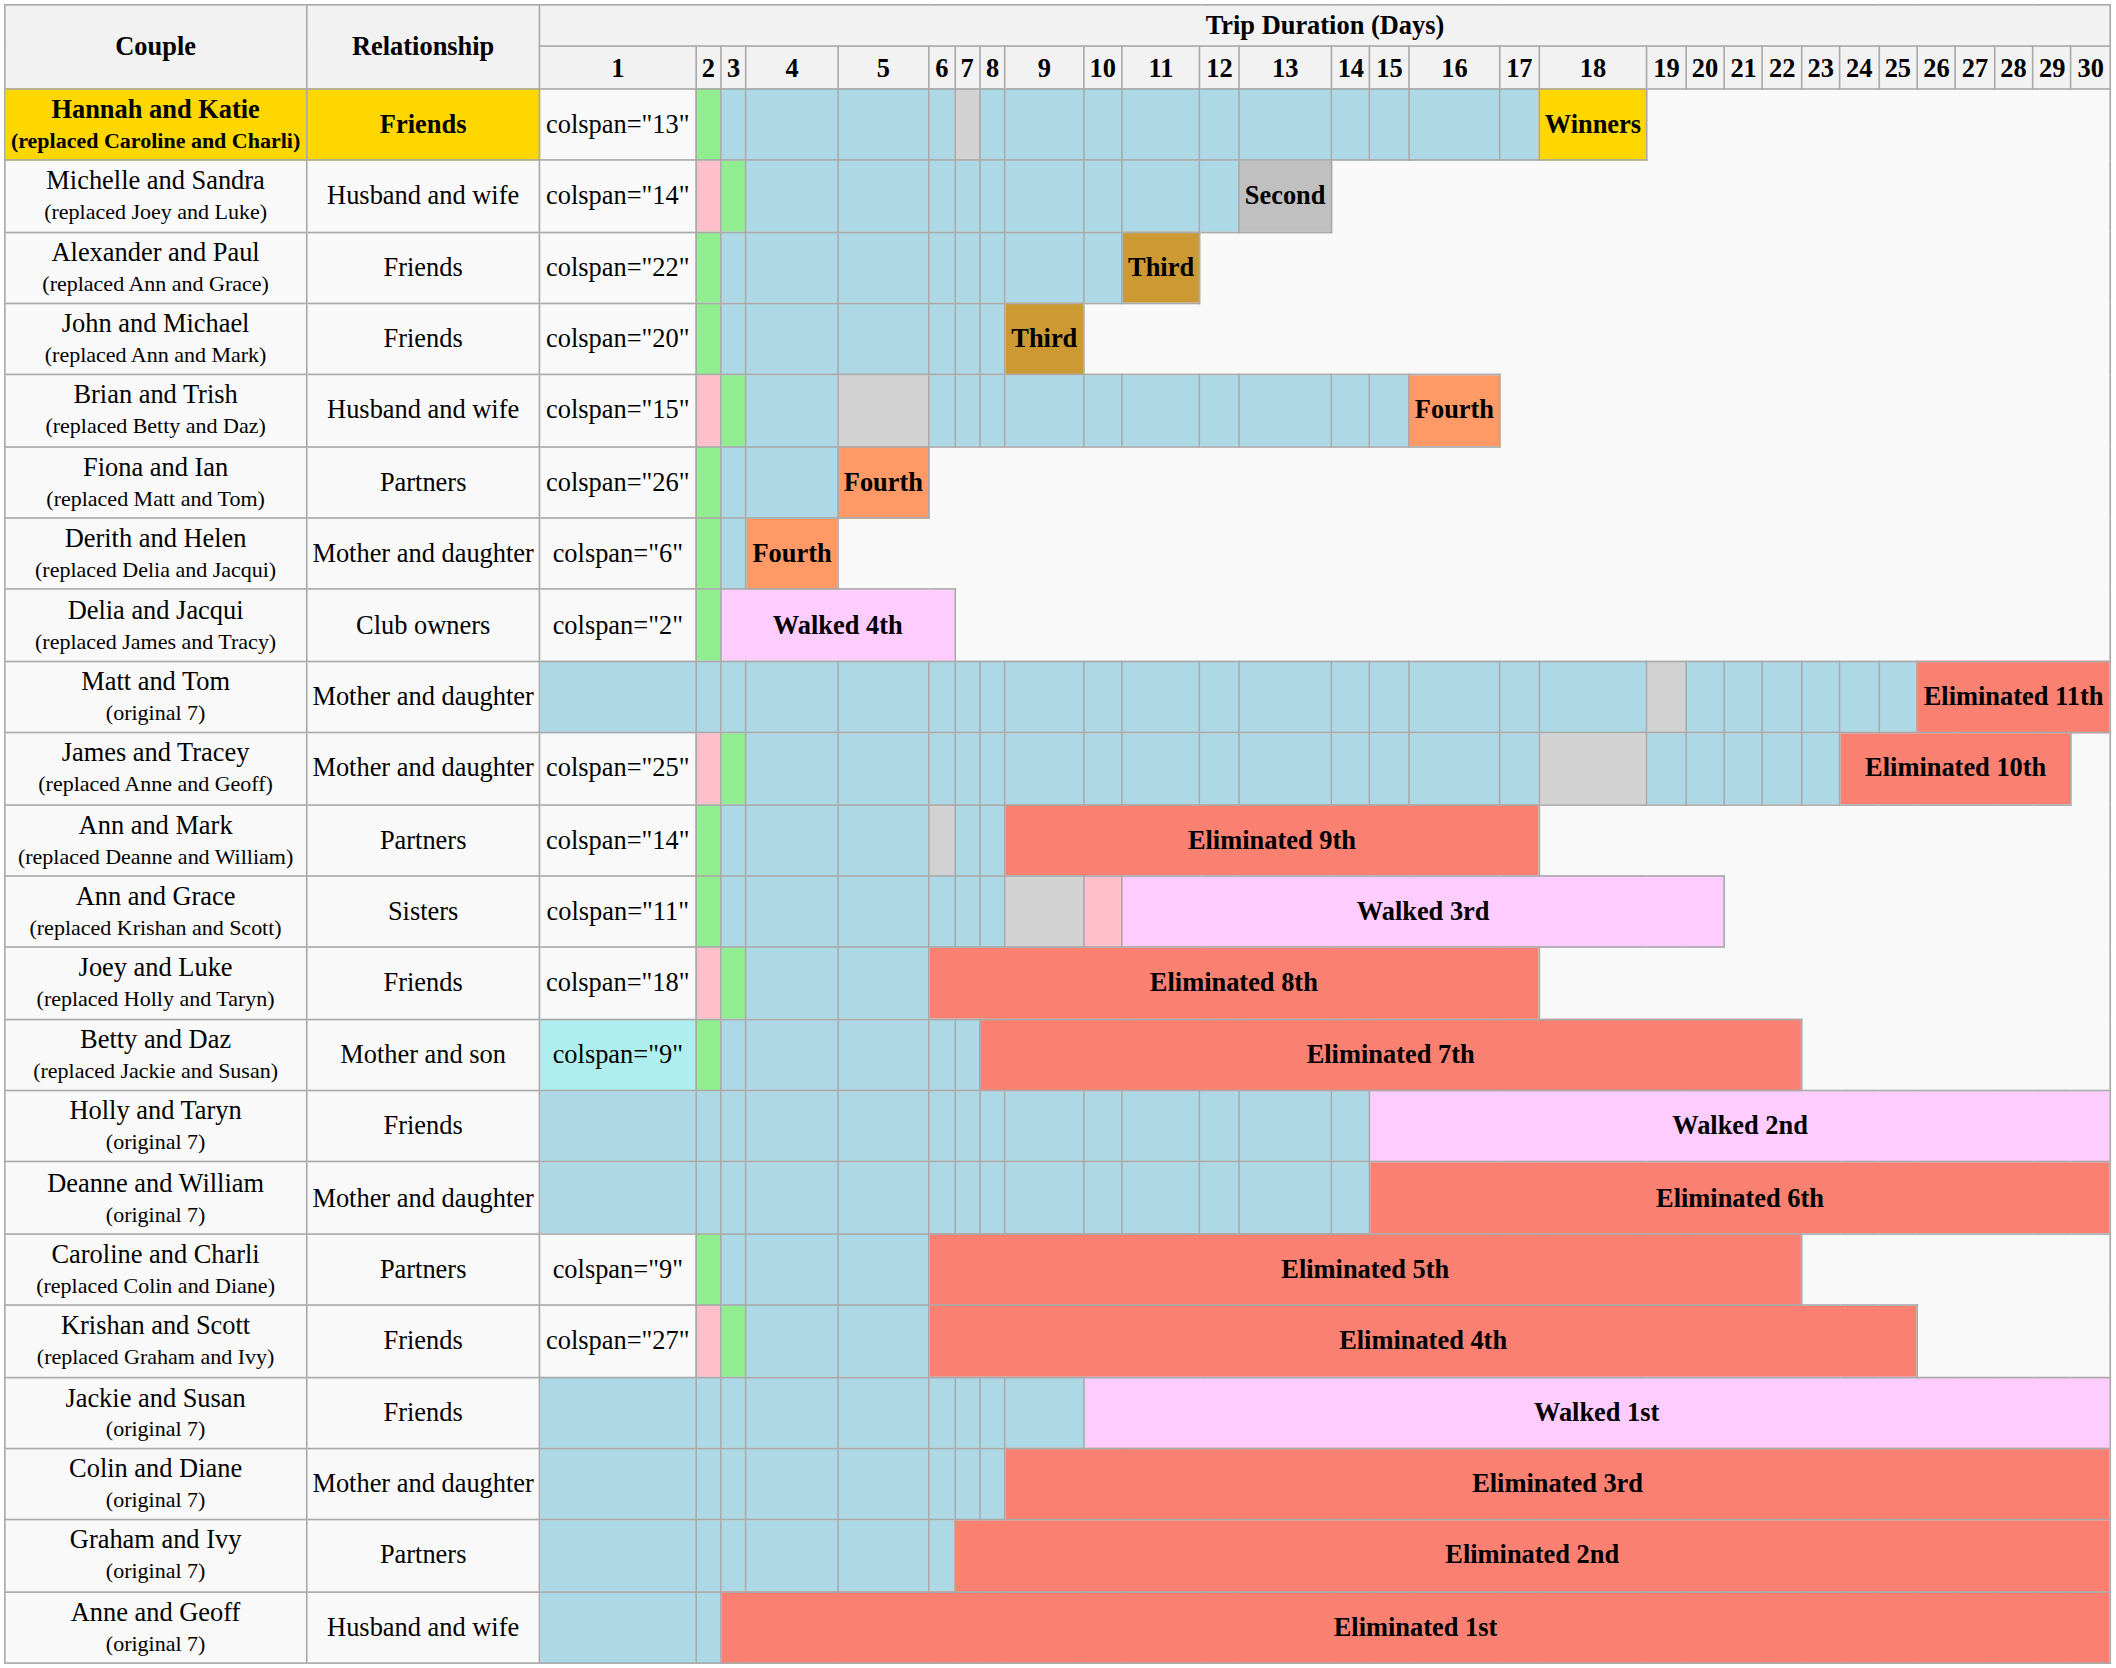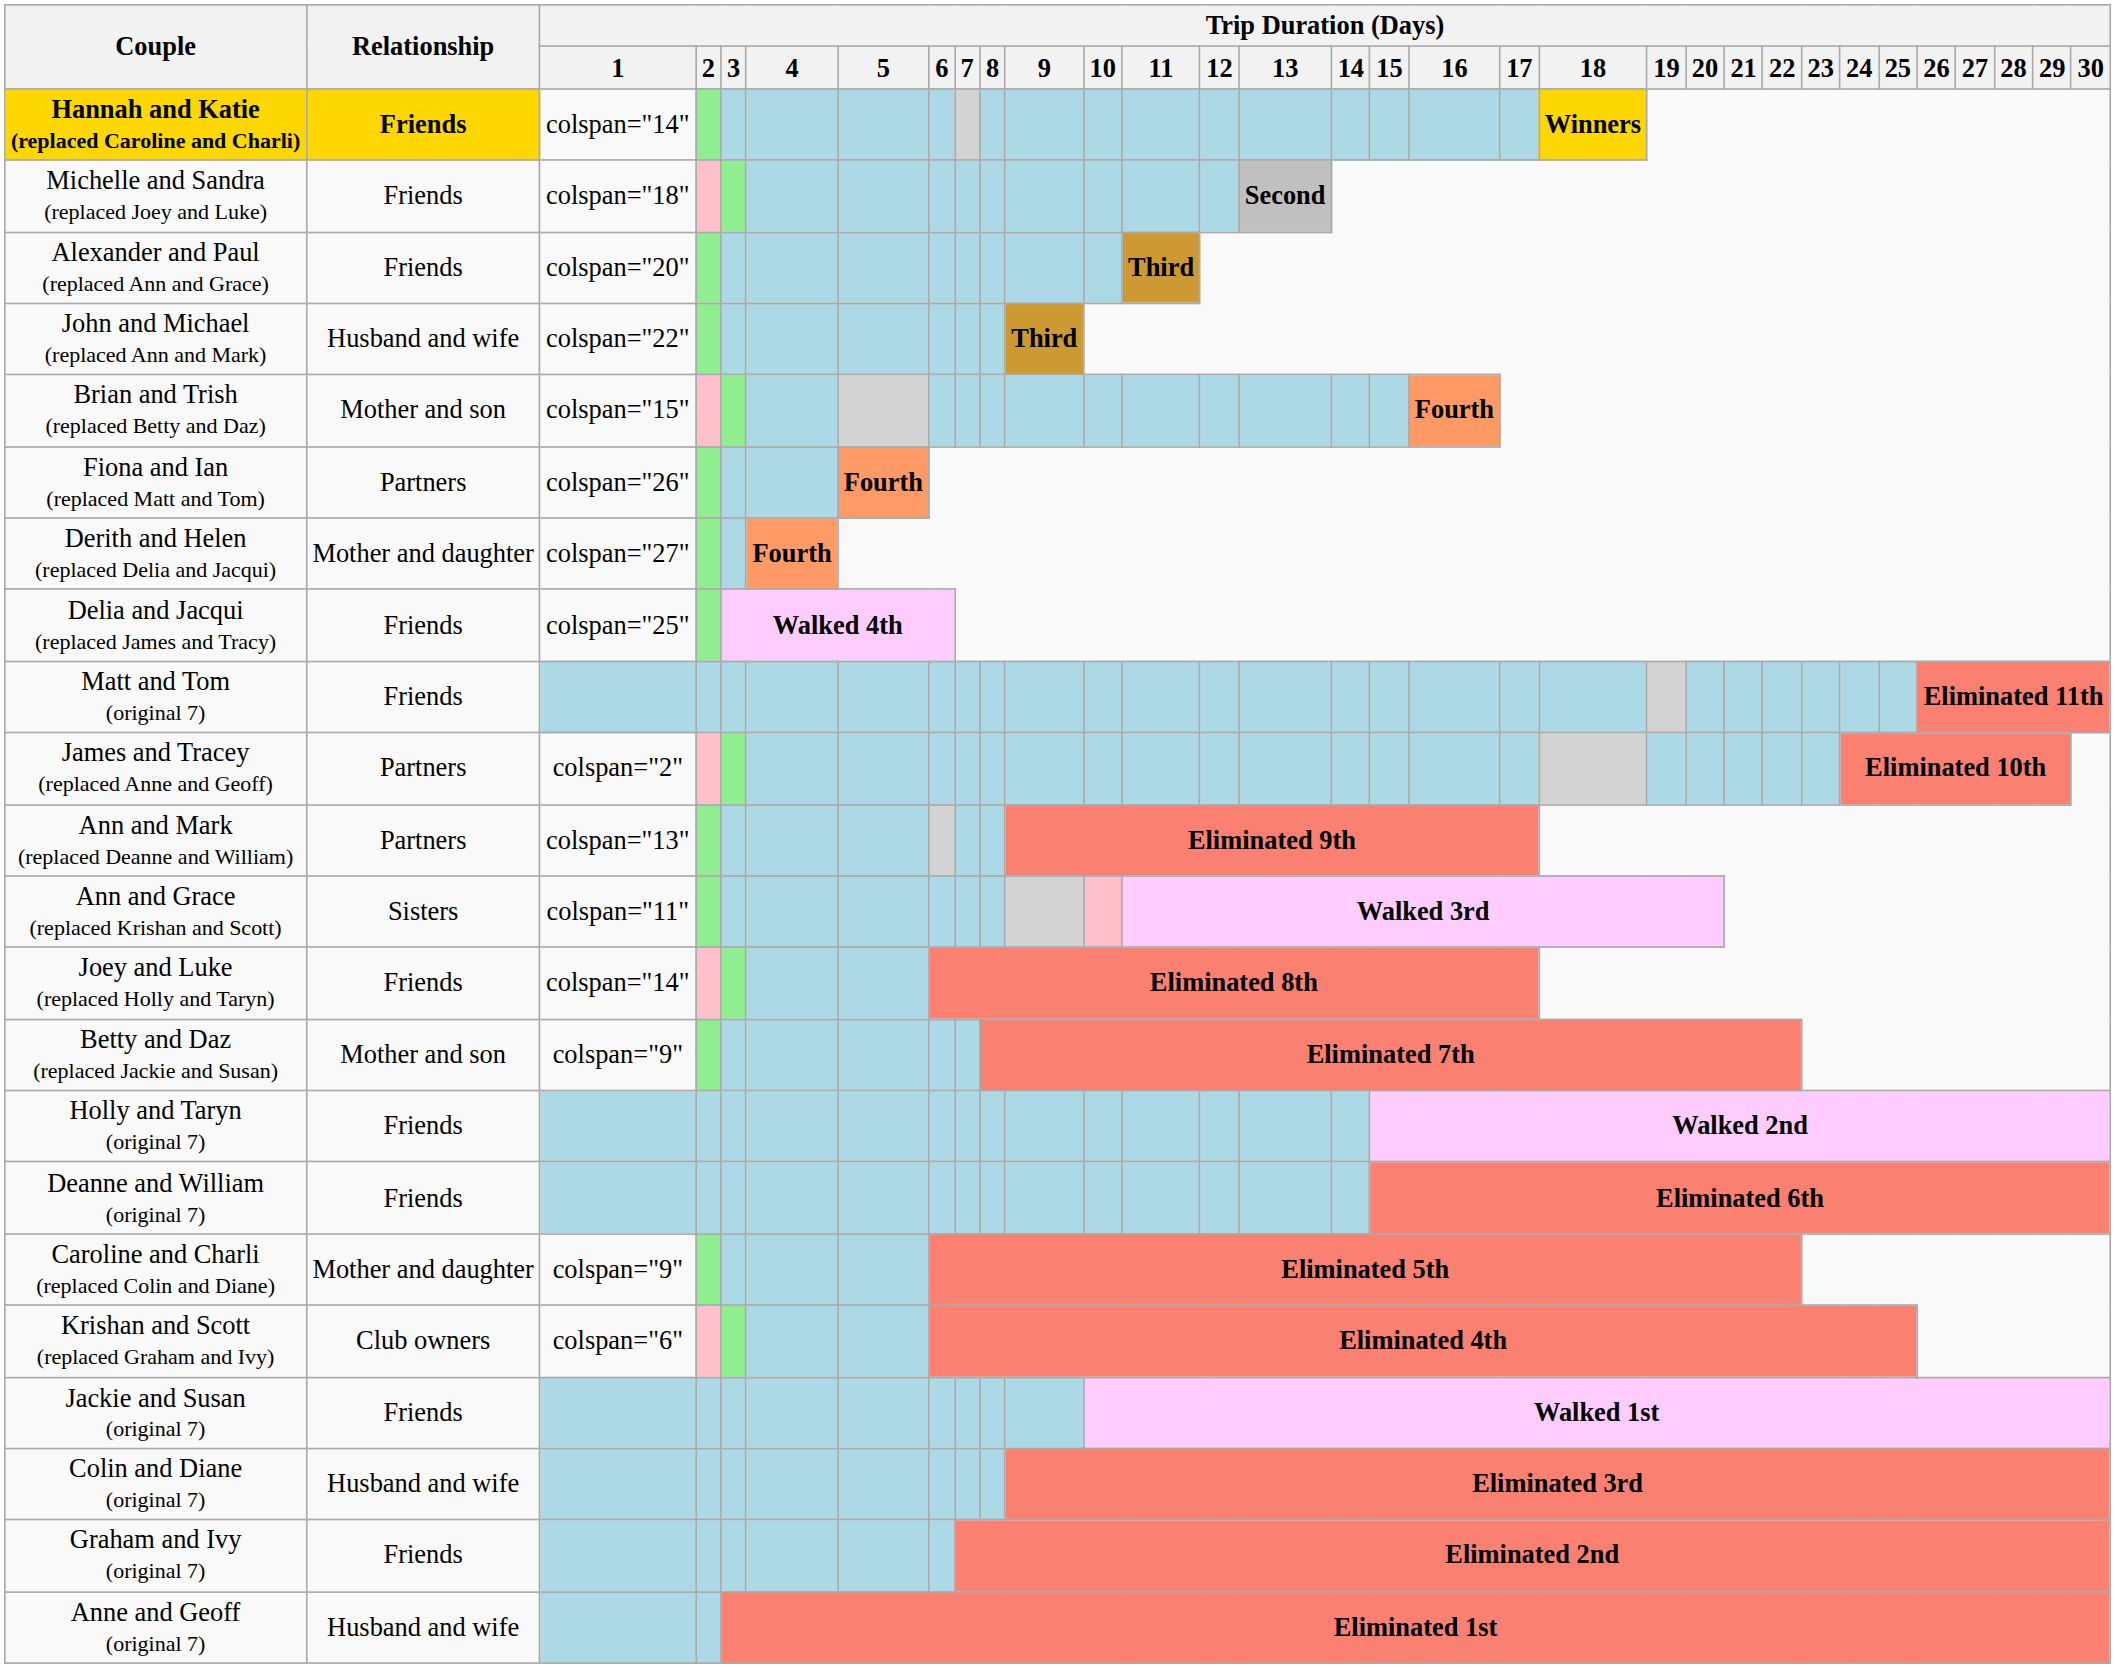(618, 124) colspan="13" -> (618, 124) colspan="14"
(423, 195) Husband and wife -> (423, 195) Friends
(618, 195) colspan="14" -> (618, 195) colspan="18"
(618, 267) colspan="22" -> (618, 267) colspan="20"
(423, 338) Friends -> (423, 338) Husband and wife
(618, 338) colspan="20" -> (618, 338) colspan="22"
(423, 410) Husband and wife -> (423, 410) Mother and son
(618, 553) colspan="6" -> (618, 553) colspan="27"
(423, 625) Club owners -> (423, 625) Friends
(618, 625) colspan="2" -> (618, 625) colspan="25"
(423, 696) Mother and daughter -> (423, 696) Friends
(423, 768) Mother and daughter -> (423, 768) Partners
(618, 768) colspan="25" -> (618, 768) colspan="2"
(618, 839) colspan="14" -> (618, 839) colspan="13"
(618, 982) colspan="18" -> (618, 982) colspan="14"
(618, 1054) paleturquoise background -> (618, 1054) no background
(423, 1197) Mother and daughter -> (423, 1197) Friends
(423, 1269) Partners -> (423, 1269) Mother and daughter
(423, 1340) Friends -> (423, 1340) Club owners
(618, 1340) colspan="27" -> (618, 1340) colspan="6"
(423, 1483) Mother and daughter -> (423, 1483) Husband and wife
(423, 1555) Partners -> (423, 1555) Friends
